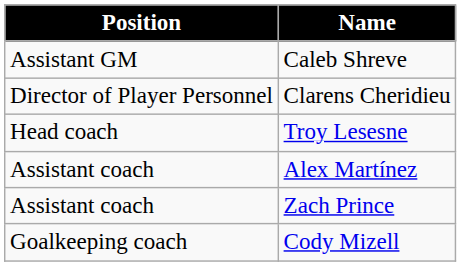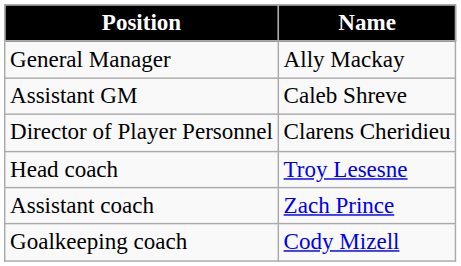+ row: (344, 59)
- row: (350, 168)
